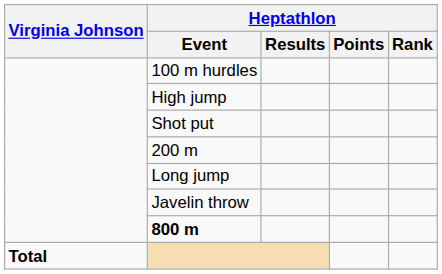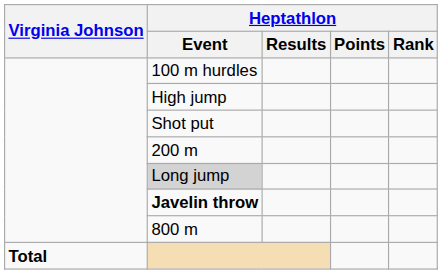(190, 177) no background -> (190, 177) lightgrey background
(200, 203) normal -> (205, 203) bold
(175, 229) bold -> (175, 229) normal
